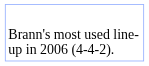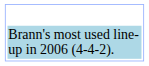(74, 42) no background -> (74, 42) lightblue background
